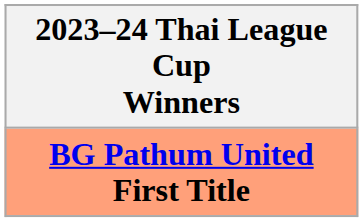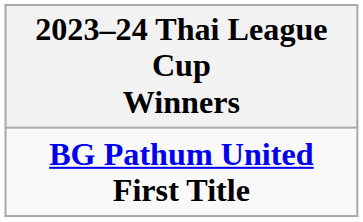(181, 171) lightsalmon background -> (181, 171) no background
